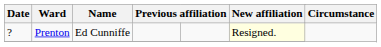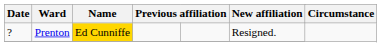(102, 32) no background -> (102, 32) gold background
(254, 32) lightyellow background -> (254, 32) no background
